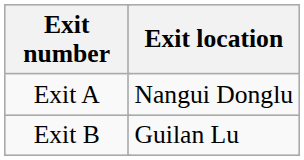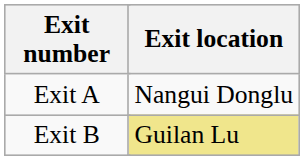(187, 134) no background -> (187, 134) khaki background
